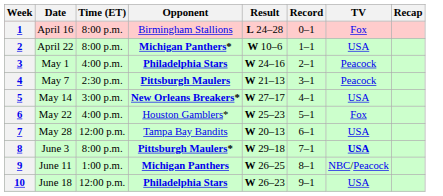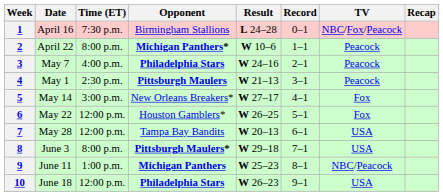(102, 30) 8:00 p.m. -> (102, 30) 7:30 p.m.
(359, 30) Fox -> (362, 30) NBC/Fox/Peacock
(359, 47) USA -> (362, 47) Peacock
(55, 64) May 1 -> (55, 64) May 7
(55, 81) May 7 -> (55, 81) May 1
(185, 98) bold -> (182, 98) normal
(359, 98) USA -> (362, 98) Fox
(102, 115) 4:00 p.m. -> (102, 115) 12:00 p.m.
(265, 115) W 25–23 -> (258, 115) W 26–25
(359, 149) bold -> (362, 149) normal
(265, 166) W 26–25 -> (258, 166) W 25–23
